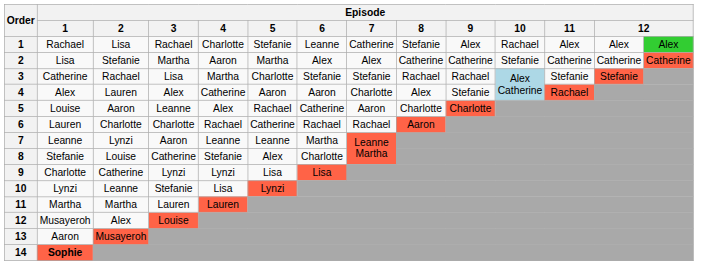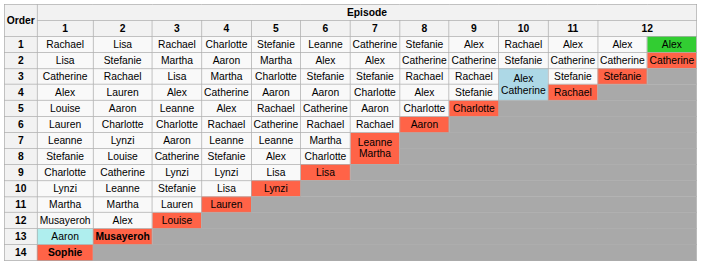(65, 236) no background -> (65, 236) paleturquoise background
(121, 236) normal -> (123, 236) bold
